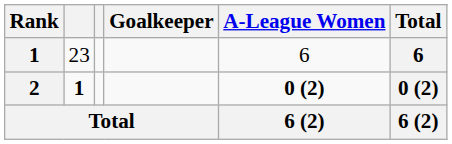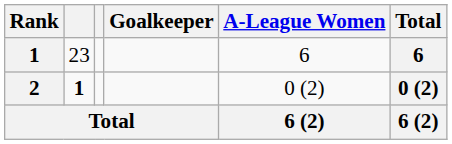(304, 88) bold -> (304, 88) normal
